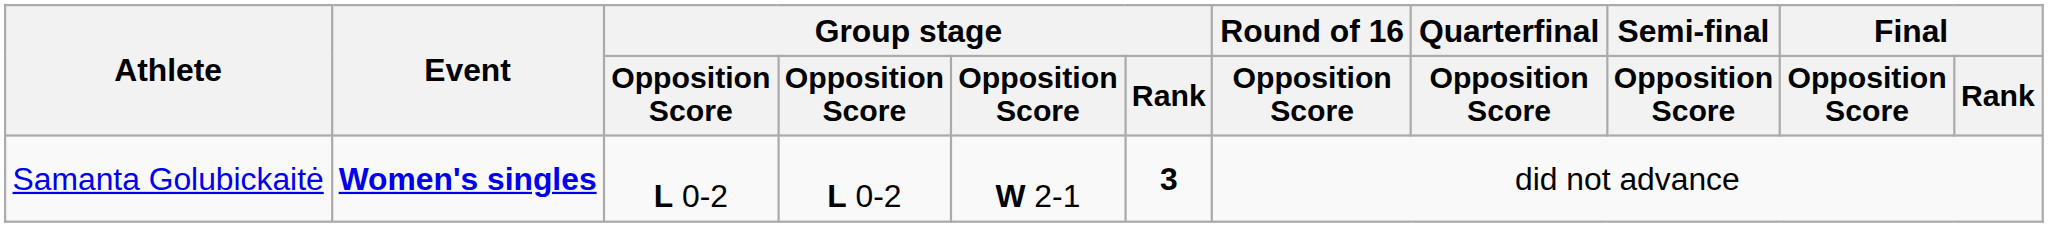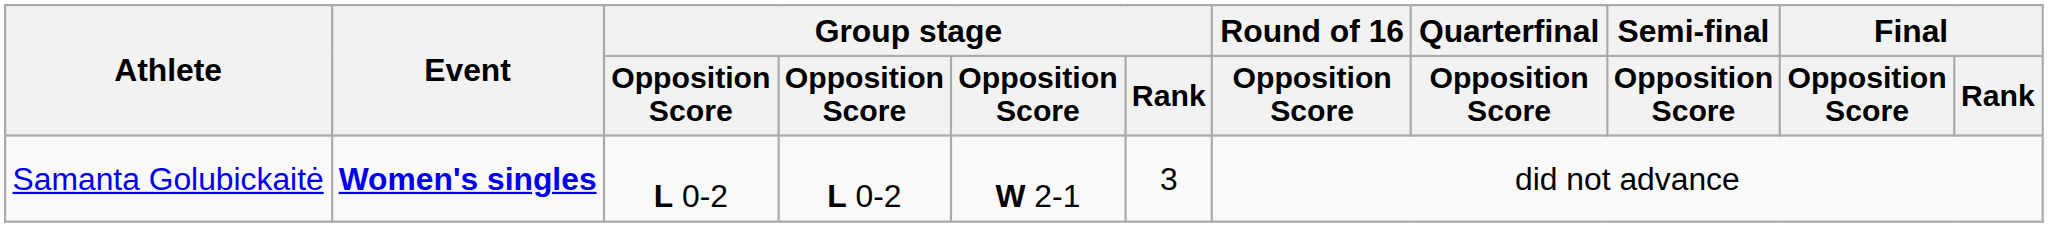(1169, 179) bold -> (1169, 179) normal
